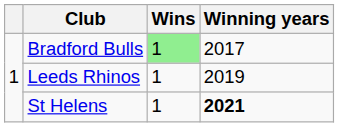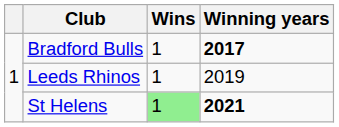(157, 48) lightgreen background -> (157, 48) no background
(224, 48) normal -> (224, 48) bold
(157, 106) no background -> (157, 106) lightgreen background
